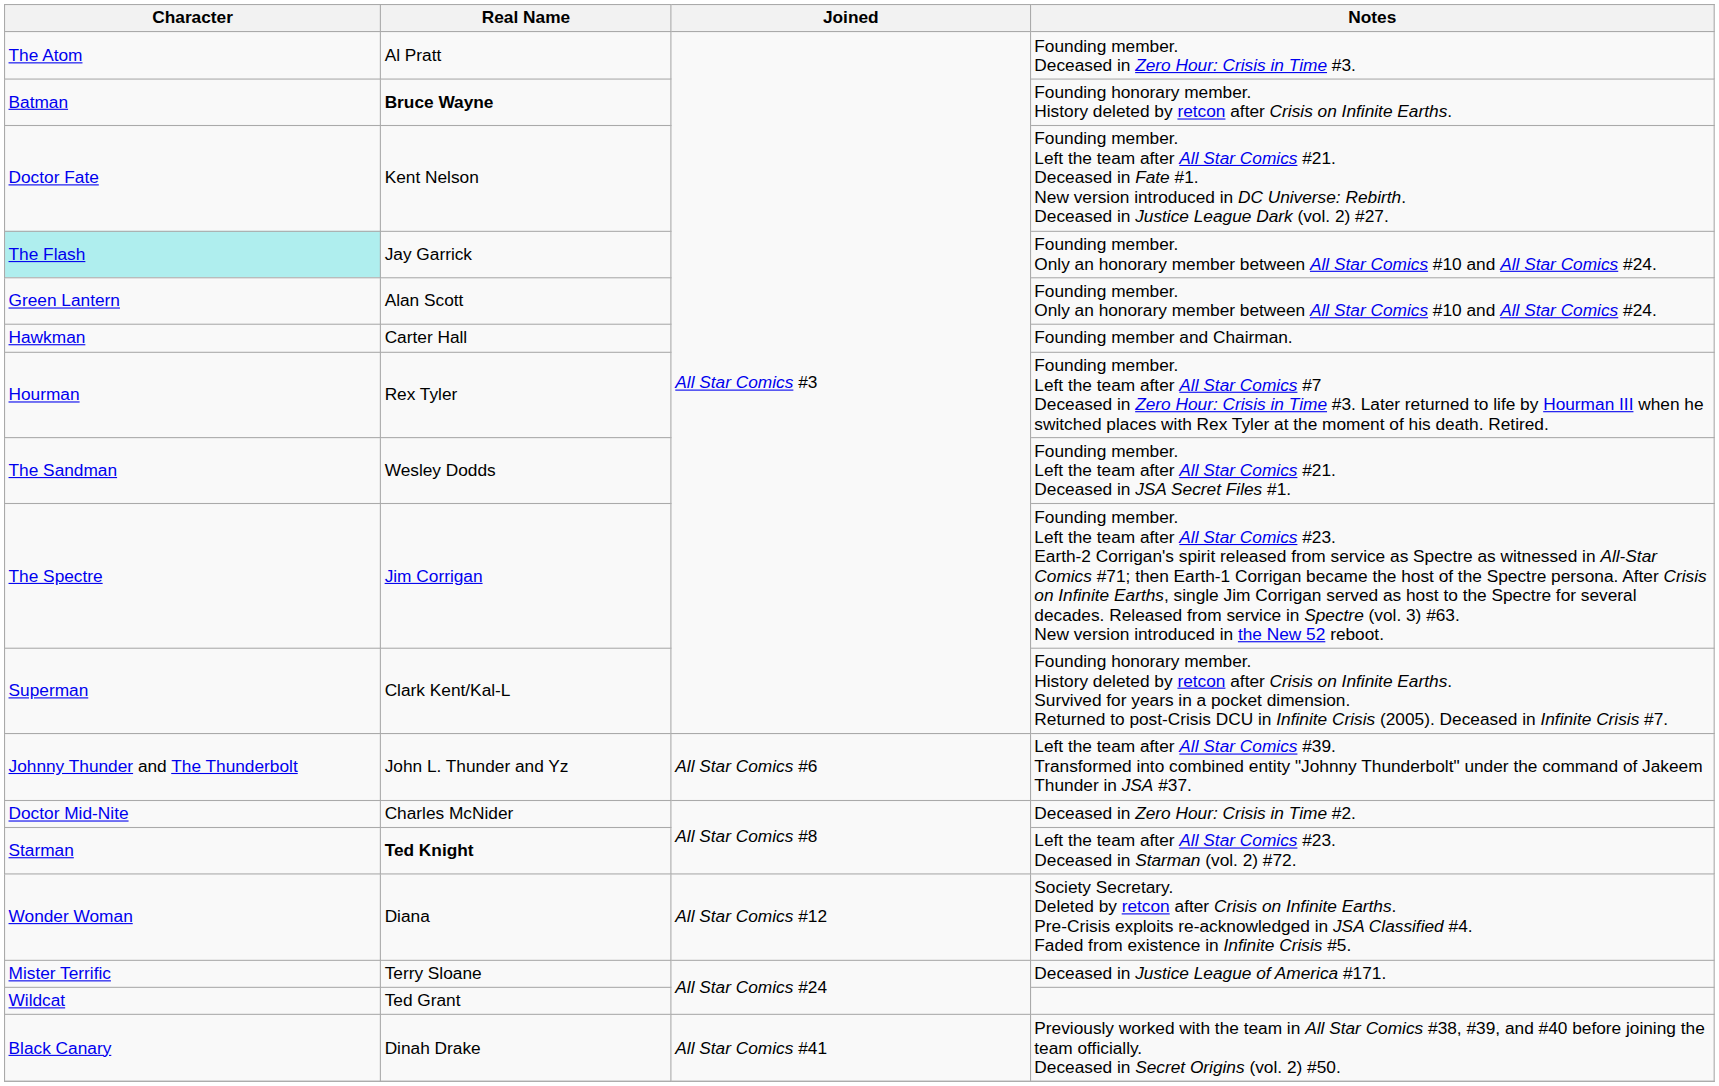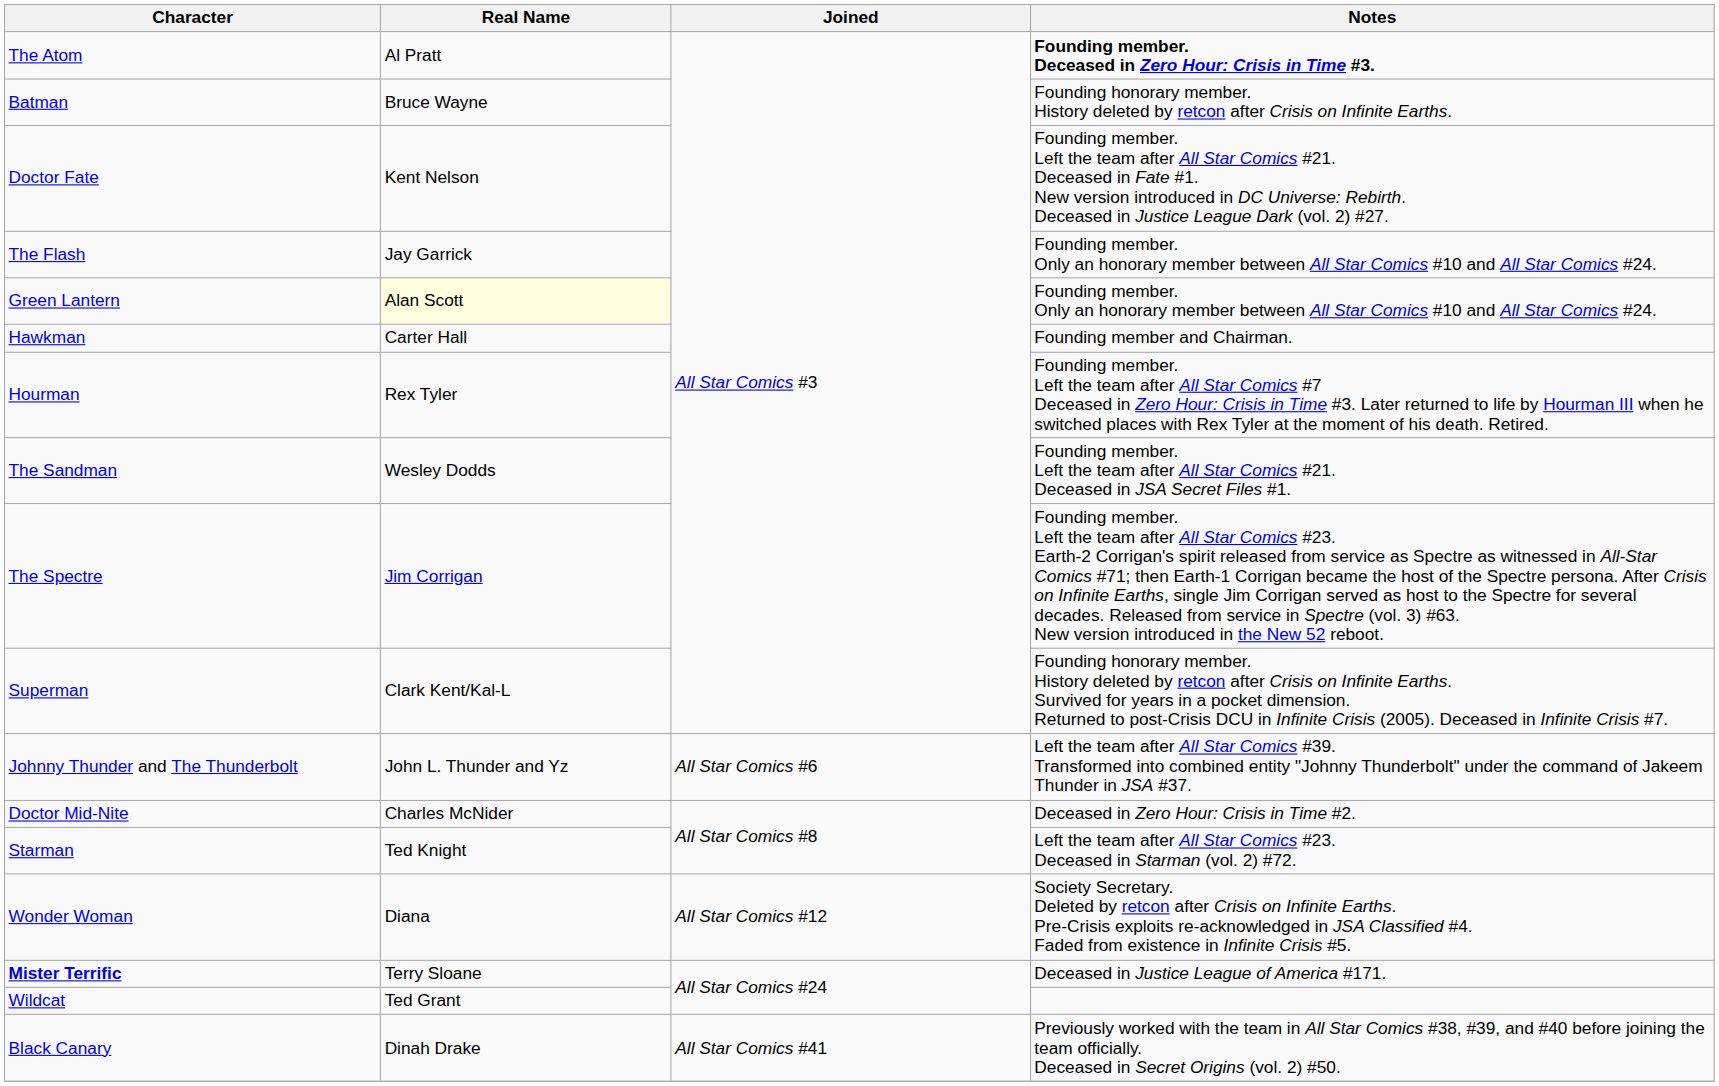(1195, 55) normal -> (1205, 55) bold
(439, 102) bold -> (436, 102) normal
(47, 254) paleturquoise background -> (47, 254) no background
(424, 301) no background -> (424, 301) lightyellow background
(429, 850) bold -> (425, 850) normal
(60, 973) normal -> (65, 973) bold
